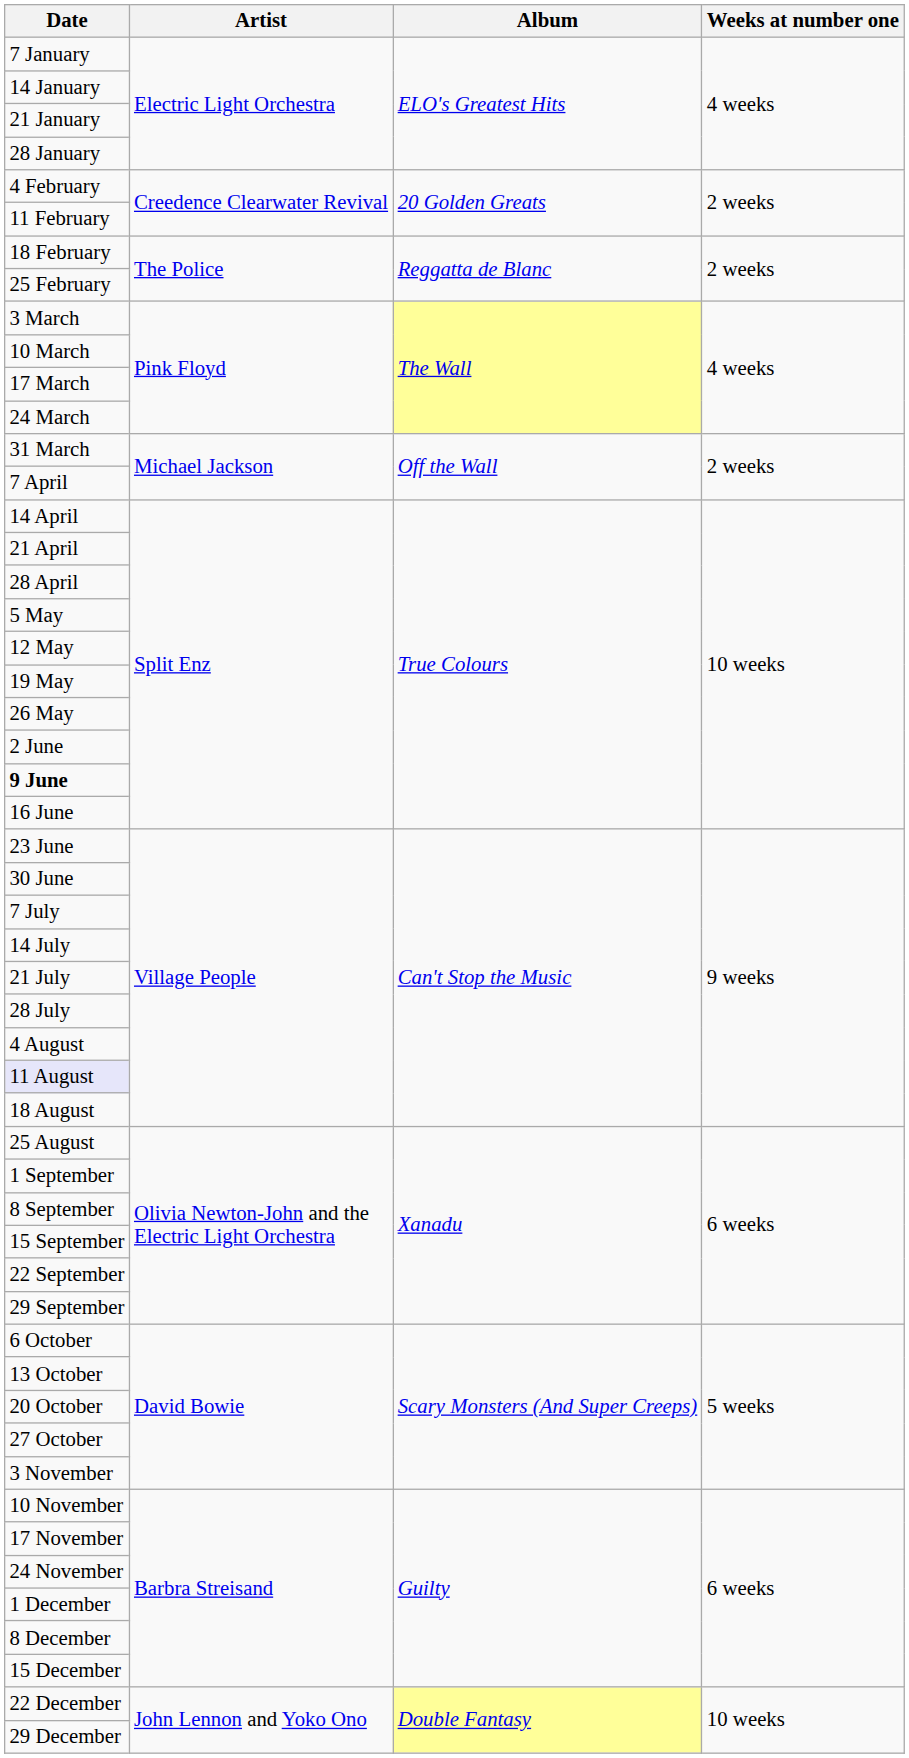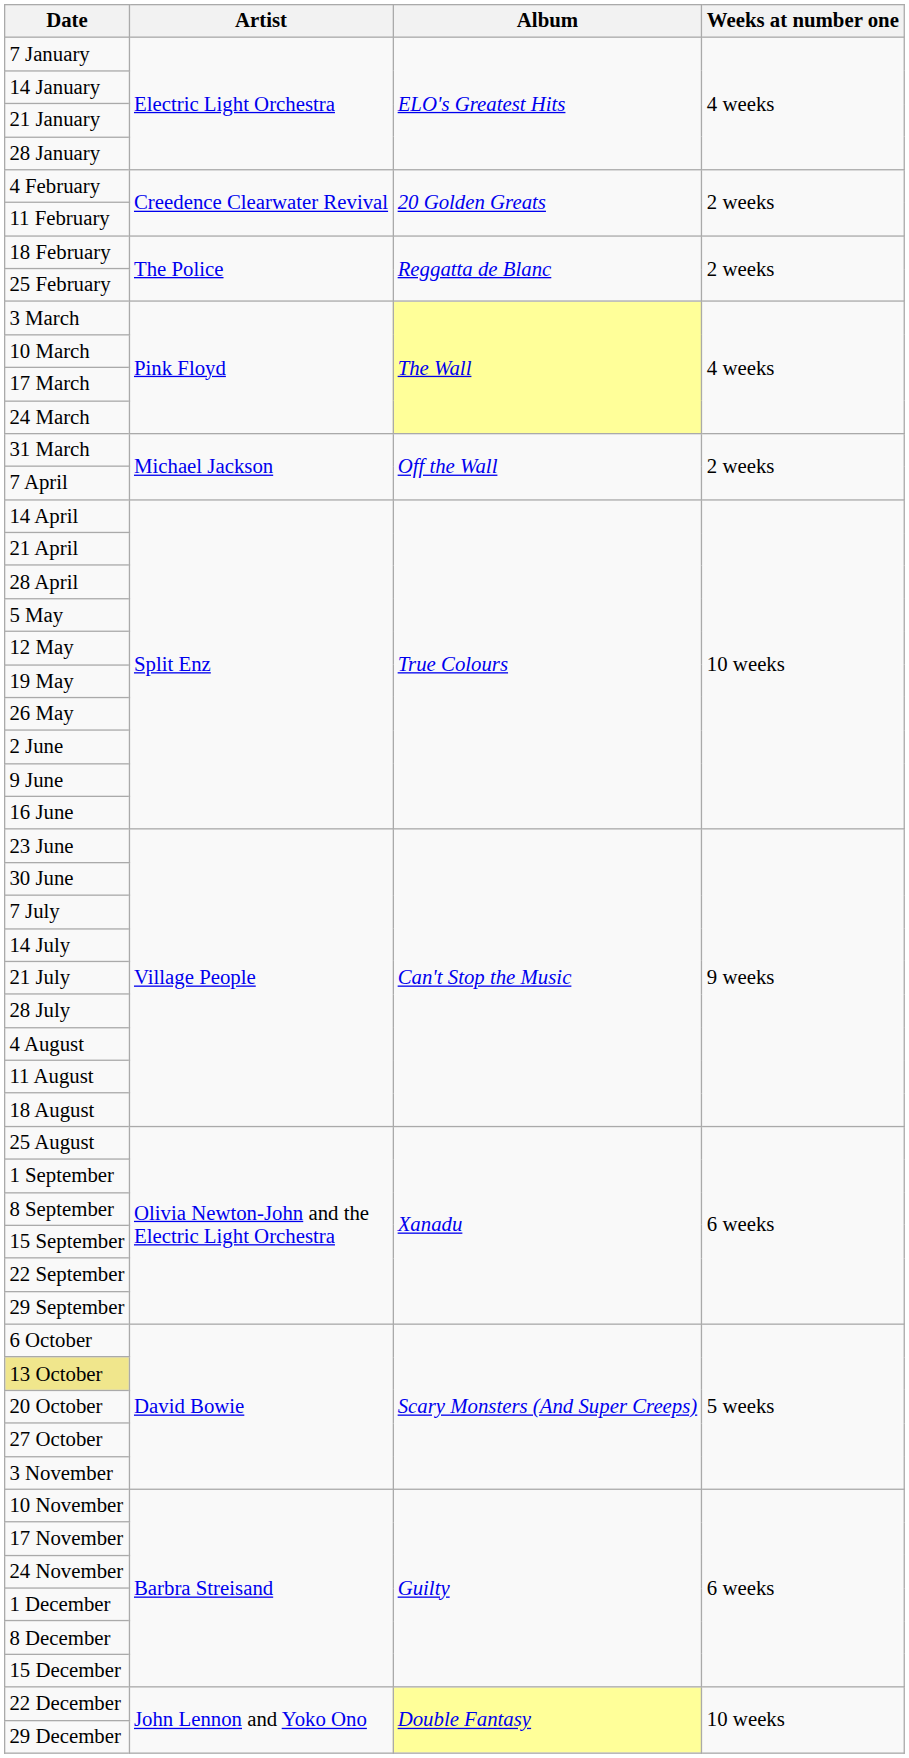(39, 779) bold -> (36, 779) normal
(52, 1076) lavender background -> (52, 1076) no background
(56, 1373) no background -> (56, 1373) khaki background
